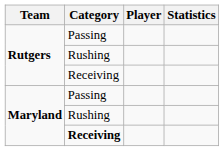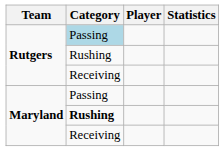(87, 35) no background -> (88, 35) lightblue background
(89, 115) normal -> (92, 115) bold
(94, 135) bold -> (95, 135) normal
